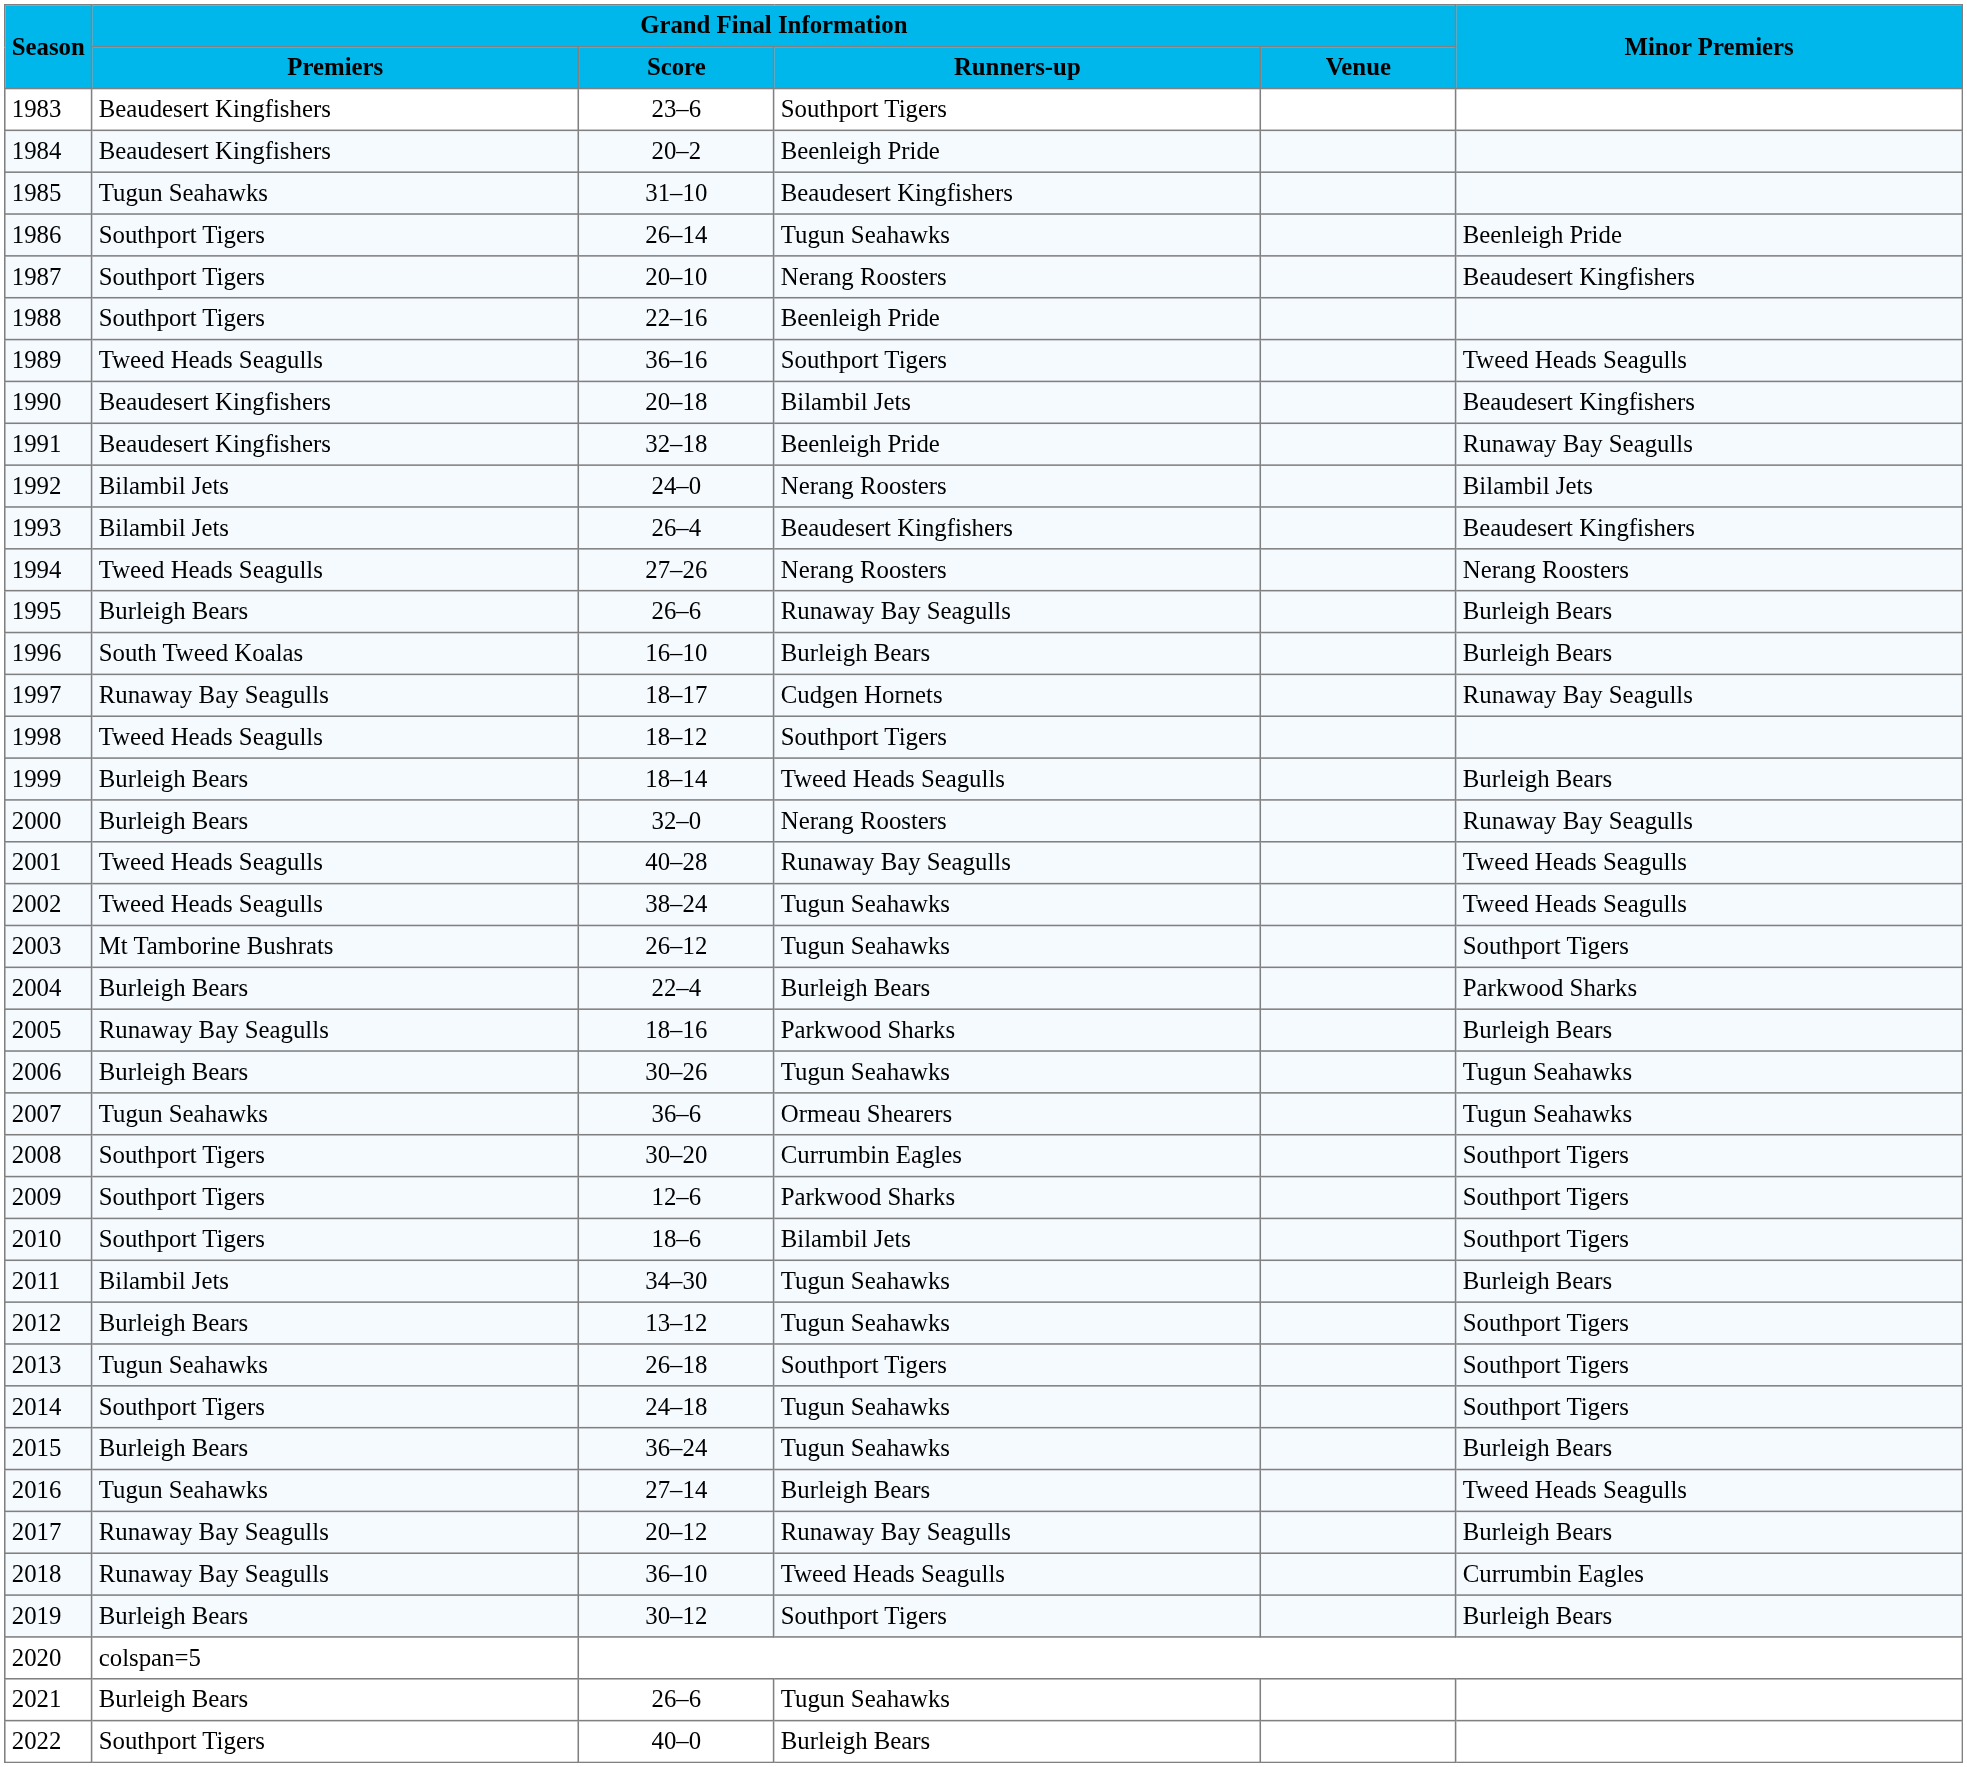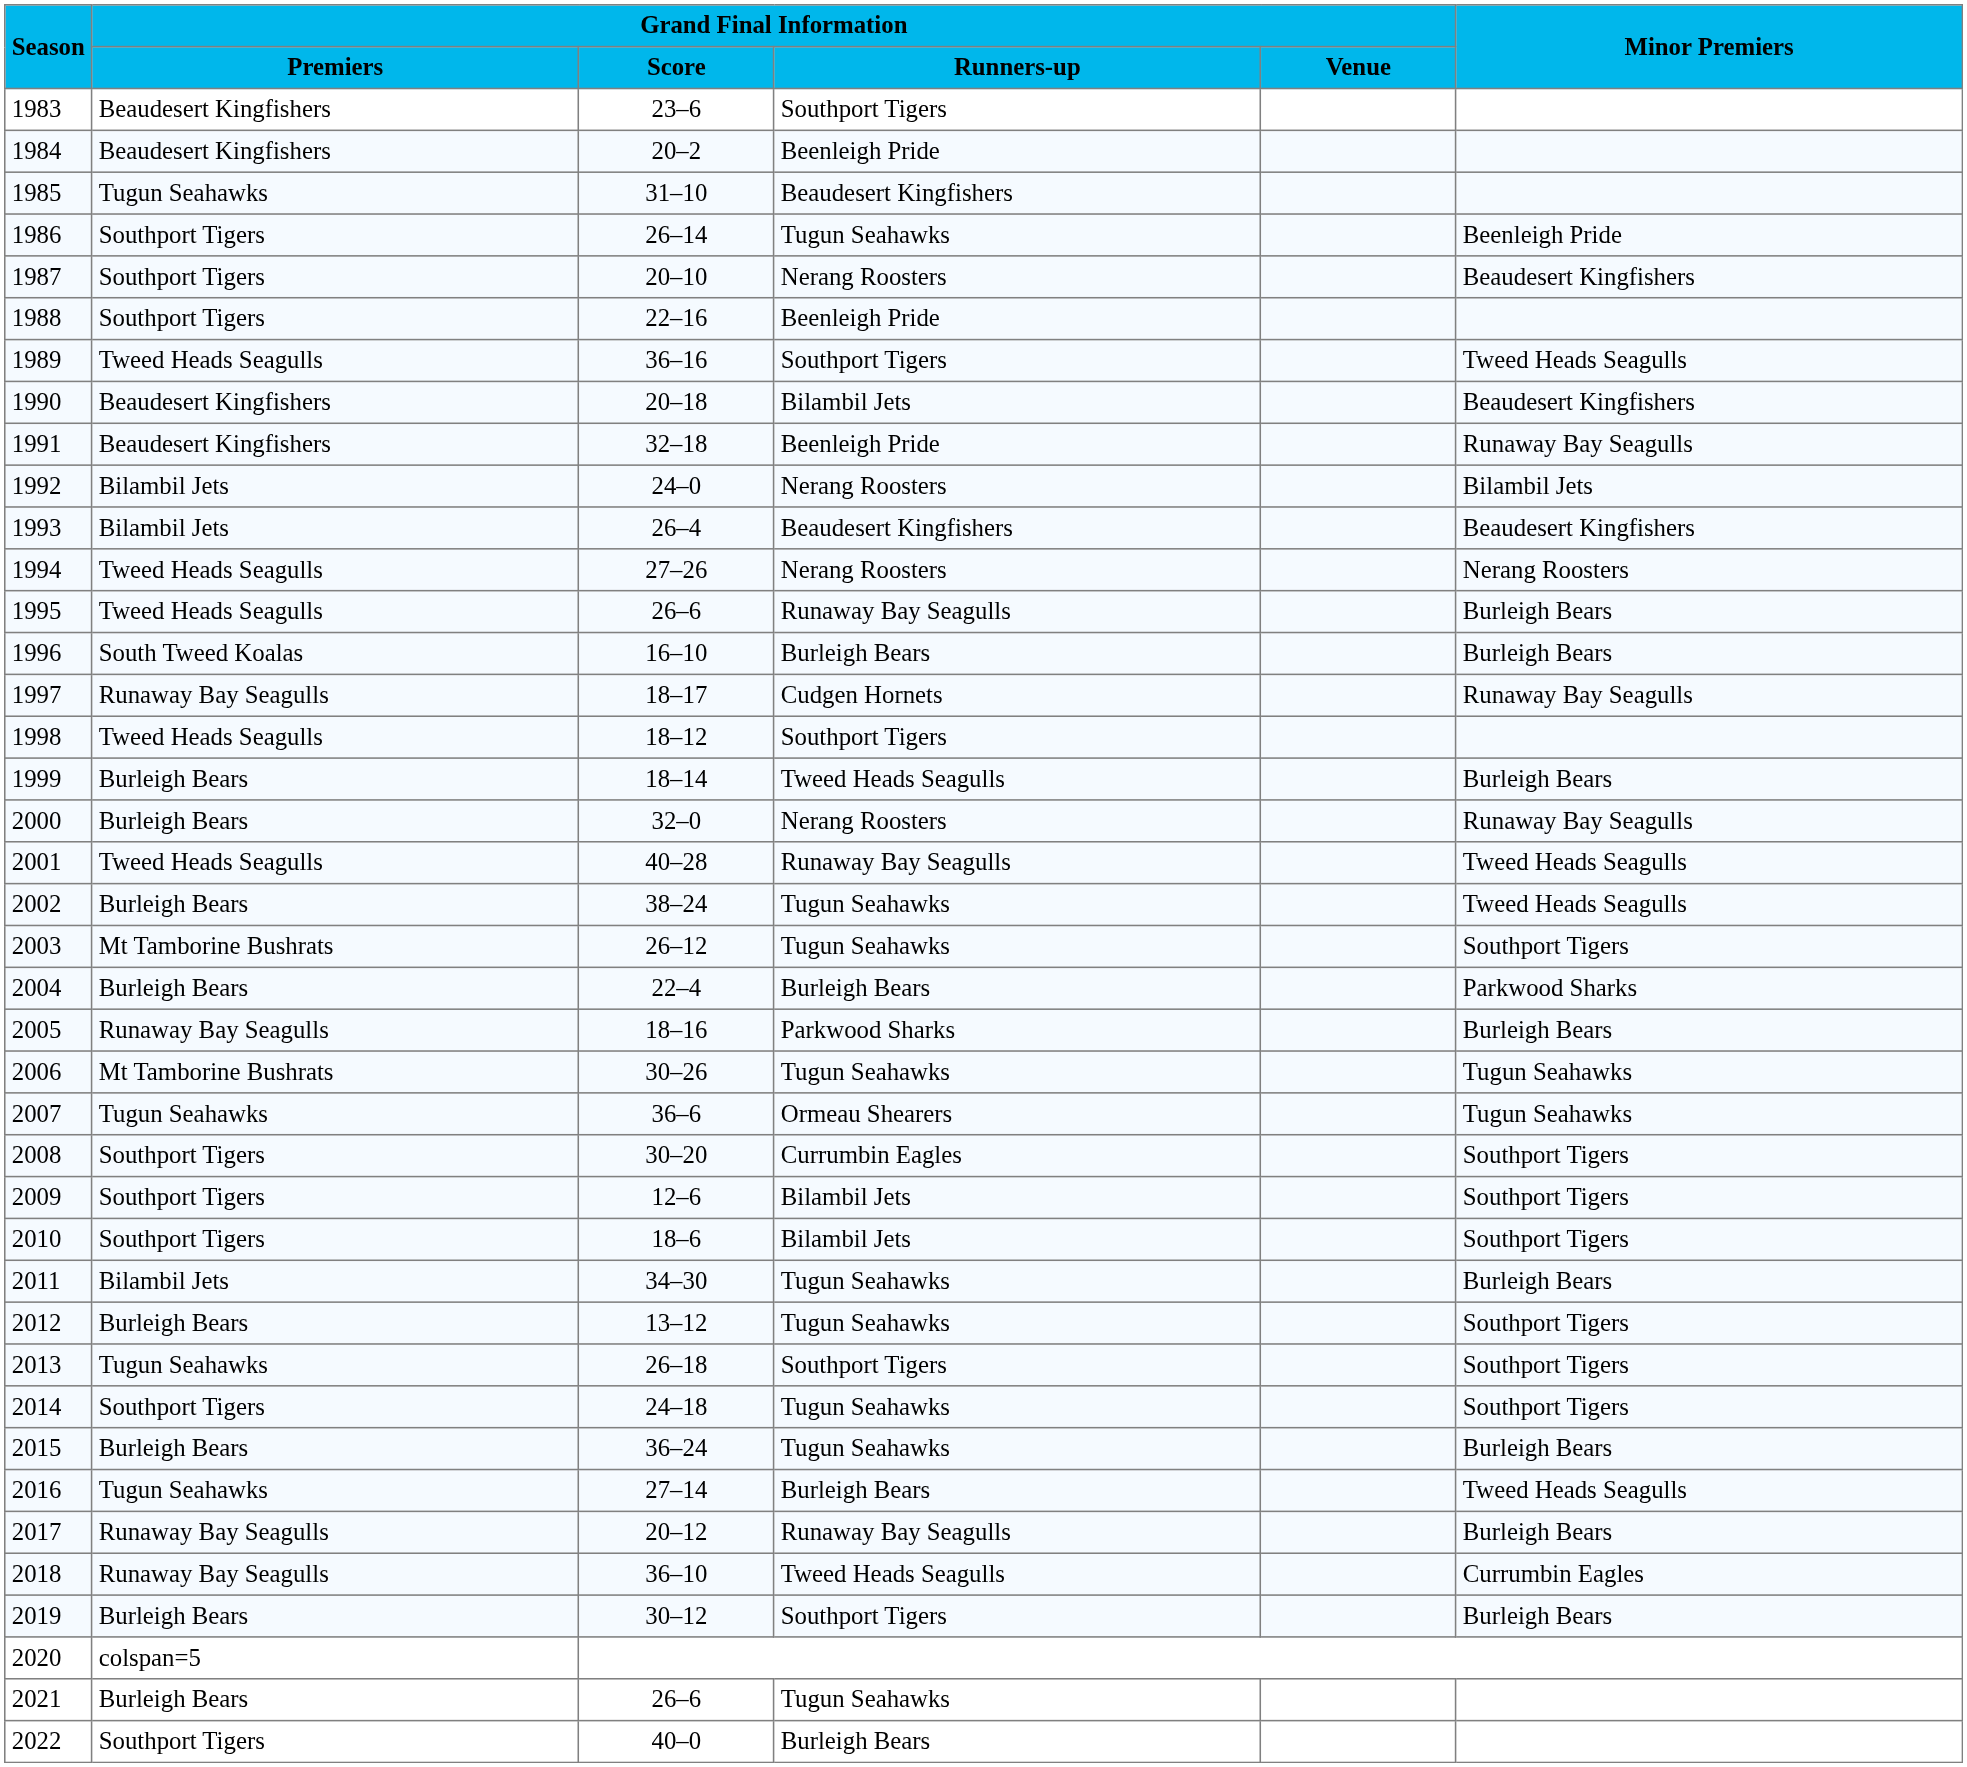(173, 611) Burleigh Bears -> (211, 611) Tweed Heads Seagulls
(211, 904) Tweed Heads Seagulls -> (173, 904) Burleigh Bears
(173, 1071) Burleigh Bears -> (216, 1071) Mt Tamborine Bushrats
(868, 1197) Parkwood Sharks -> (846, 1197) Bilambil Jets
